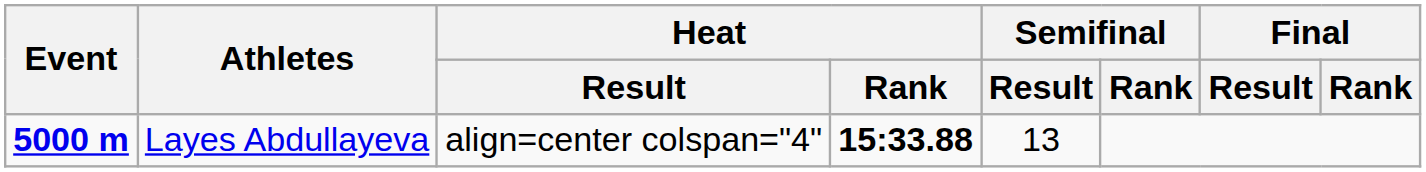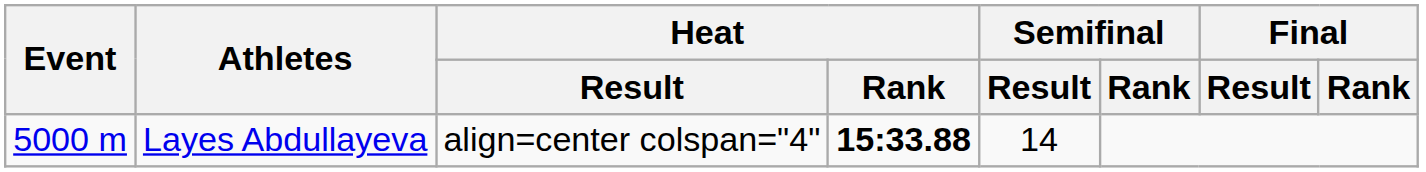(71, 140) bold -> (70, 140) normal
(1041, 140) 13 -> (1039, 140) 14
